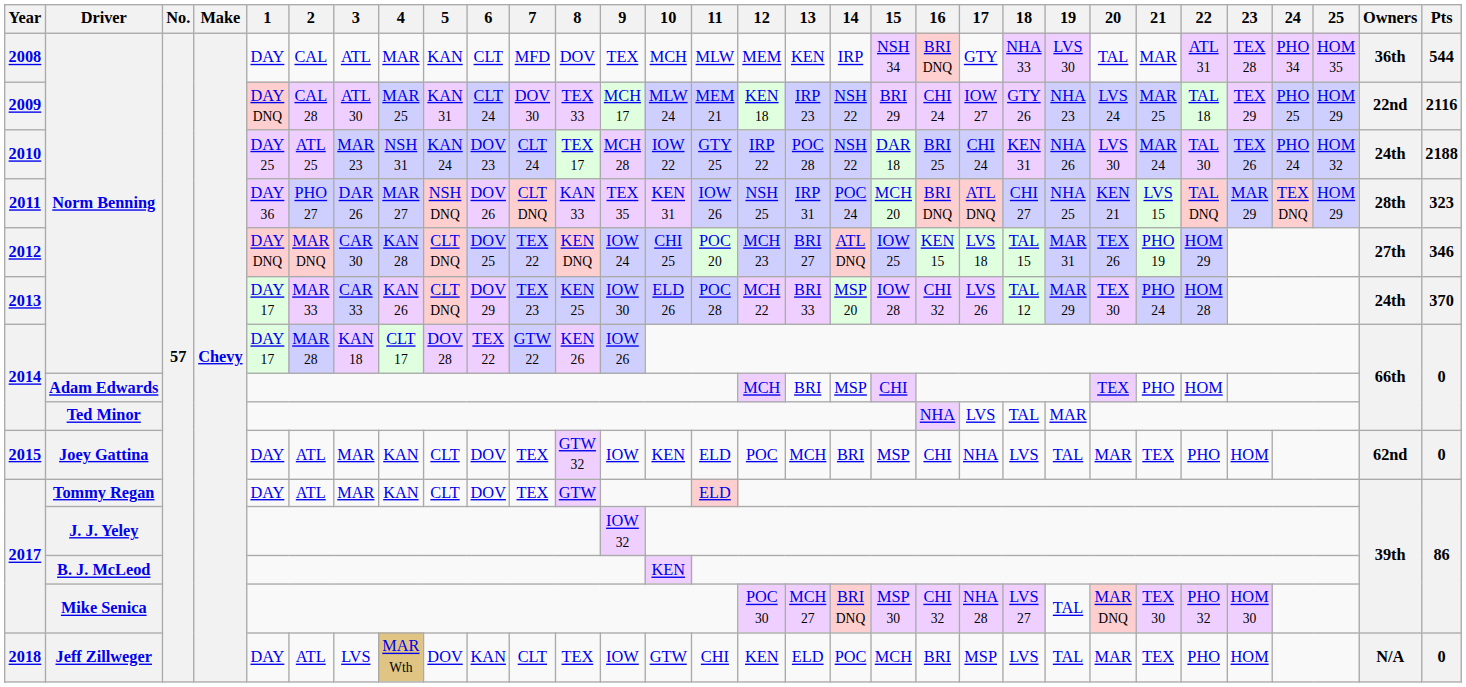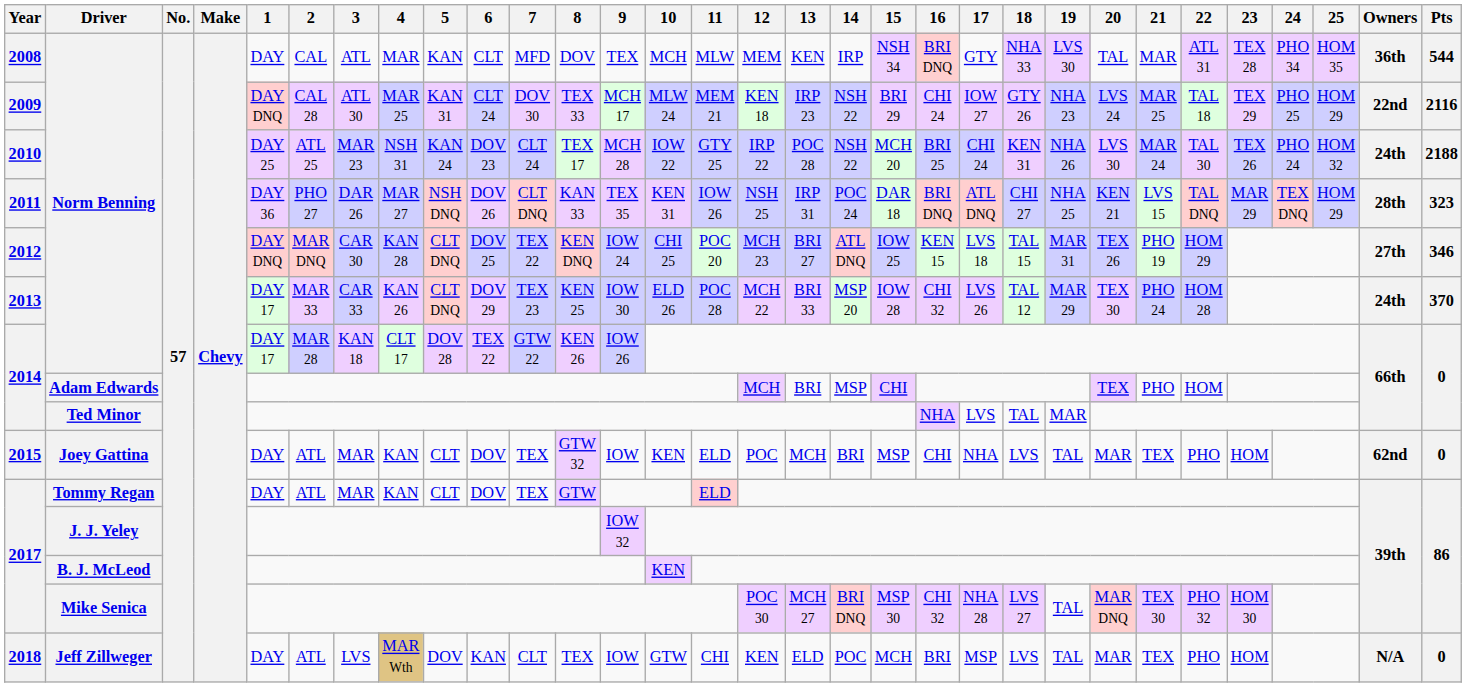(893, 153) DAR 18 -> (893, 153) MCH 20
(893, 202) MCH 20 -> (893, 202) DAR 18
